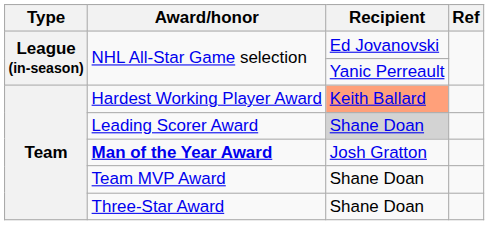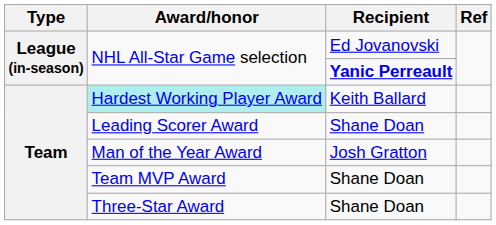(387, 71) normal -> (391, 71) bold
(207, 98) no background -> (207, 98) paleturquoise background
(378, 98) lightsalmon background -> (378, 98) no background
(377, 125) lightgrey background -> (377, 125) no background
(182, 152) bold -> (177, 152) normal
